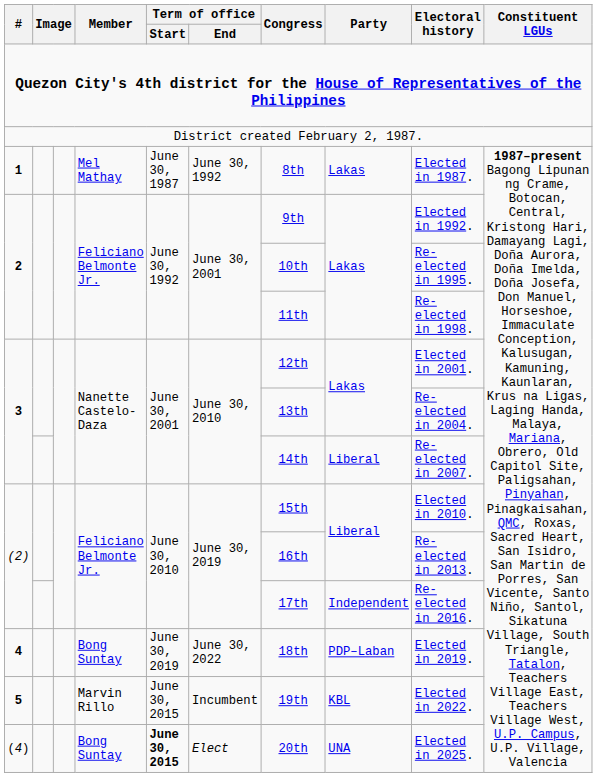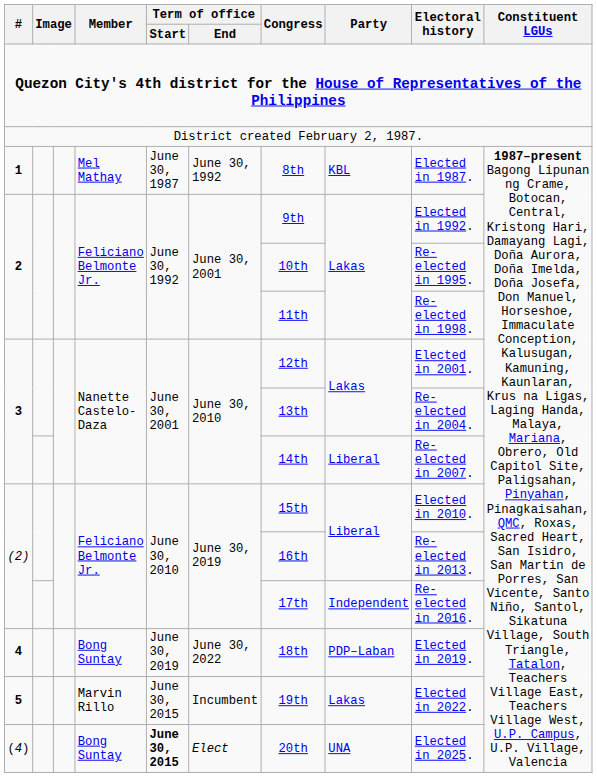(347, 171) Lakas -> (339, 171) KBL
(339, 701) KBL -> (347, 701) Lakas
